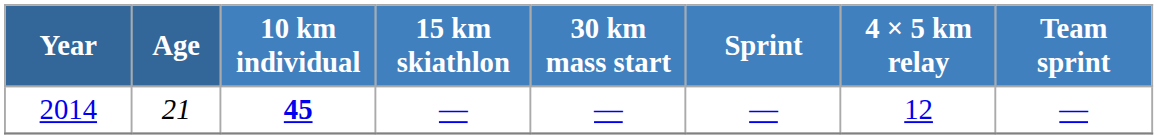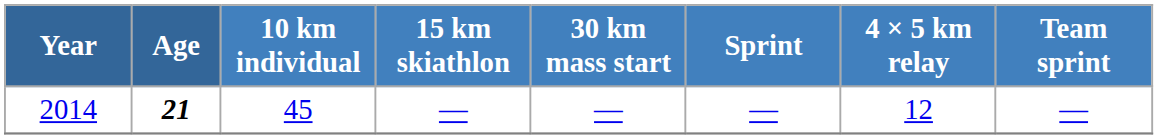(176, 109) normal -> (176, 109) bold
(298, 109) bold -> (298, 109) normal
